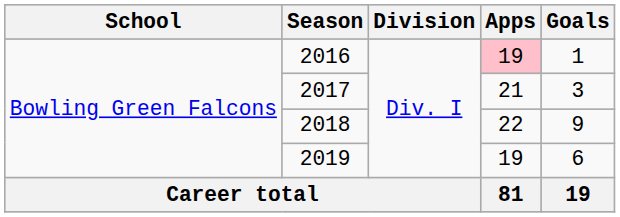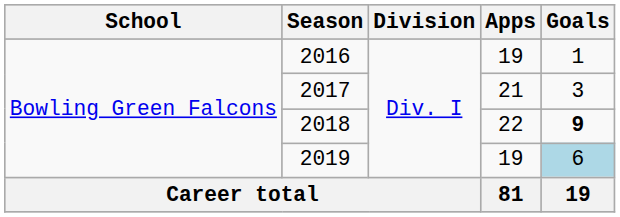(511, 57) pink background -> (511, 57) no background
(578, 126) normal -> (578, 126) bold
(578, 160) no background -> (578, 160) lightblue background
